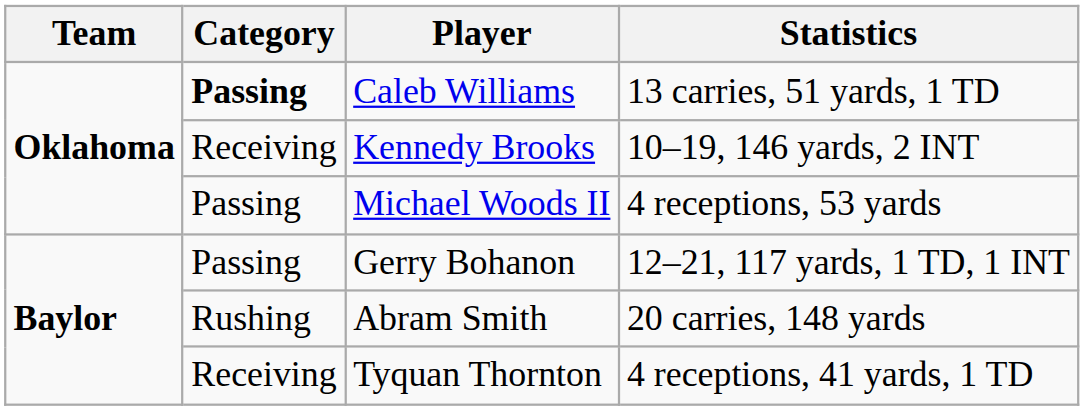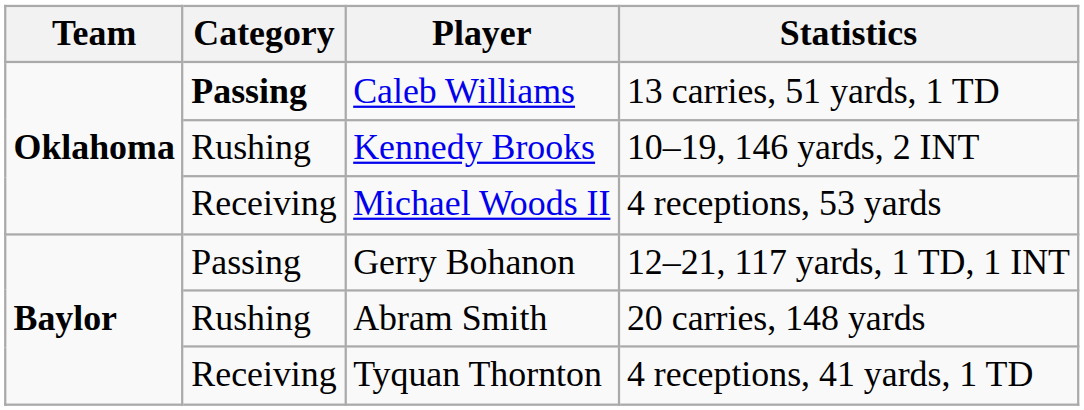(264, 147) Receiving -> (251, 147) Rushing
(246, 204) Passing -> (264, 204) Receiving
